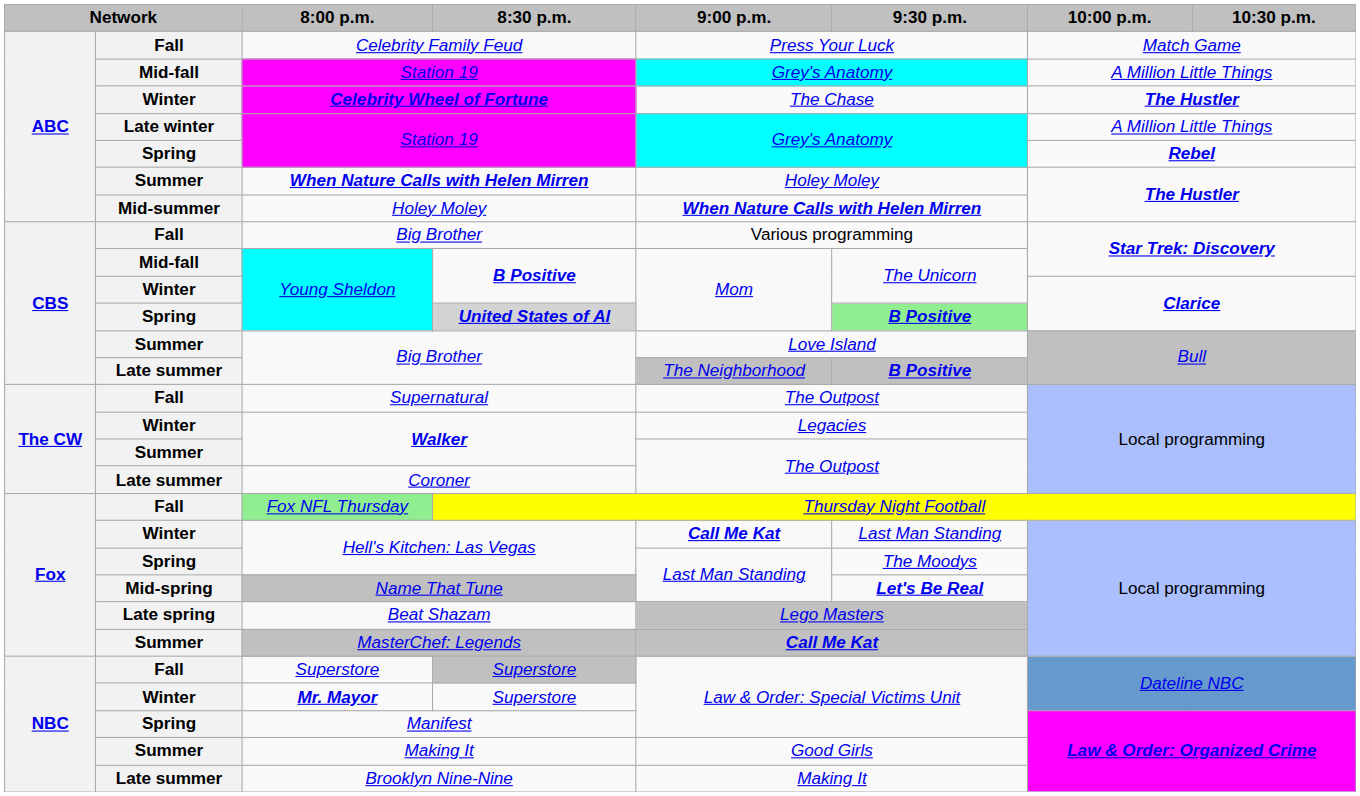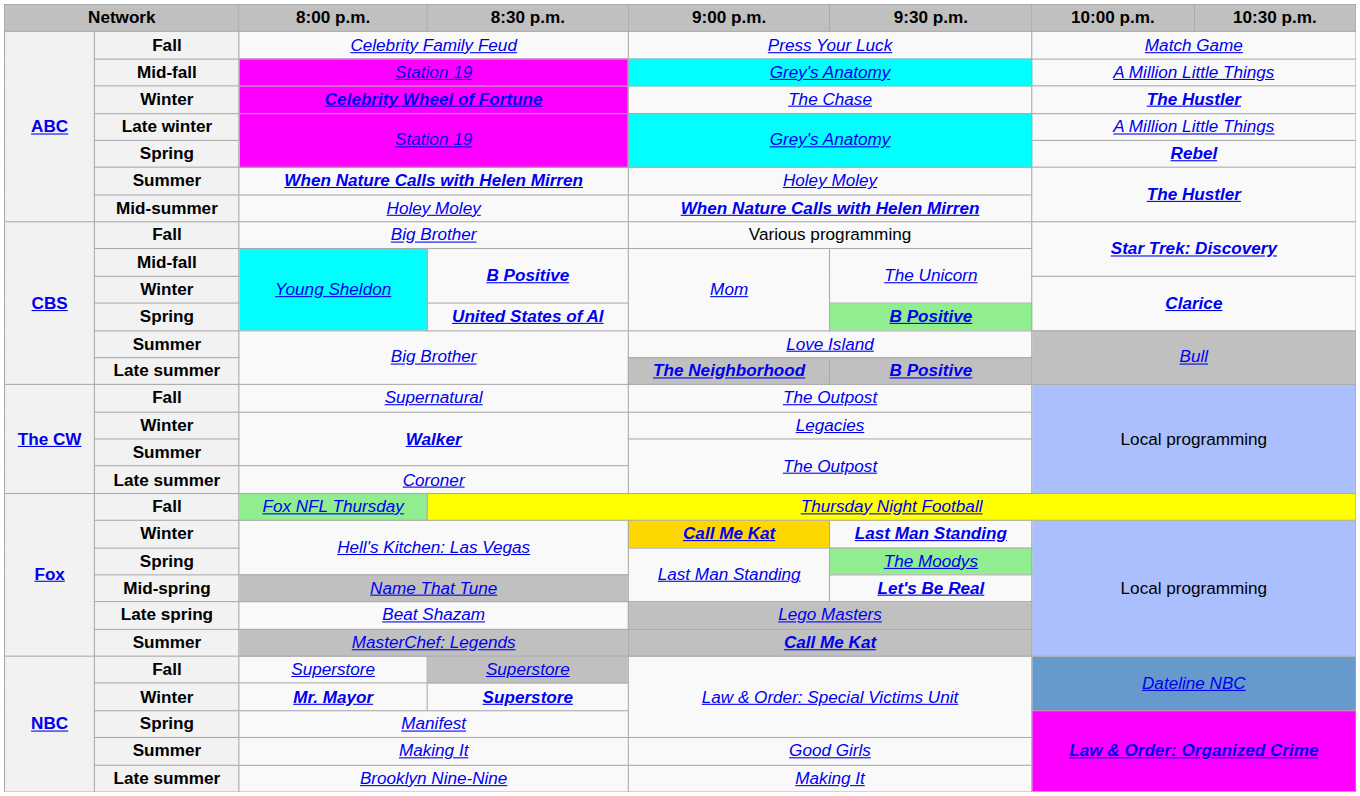(534, 316) lightgrey background -> (528, 316) no background
(734, 371) normal -> (729, 371) bold
(734, 533) no background -> (729, 533) gold background
(930, 533) normal -> (931, 533) bold
(930, 561) no background -> (931, 561) lightgreen background
(534, 696) normal -> (528, 696) bold
